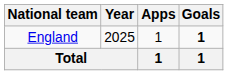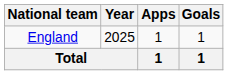(201, 37) bold -> (201, 37) normal
